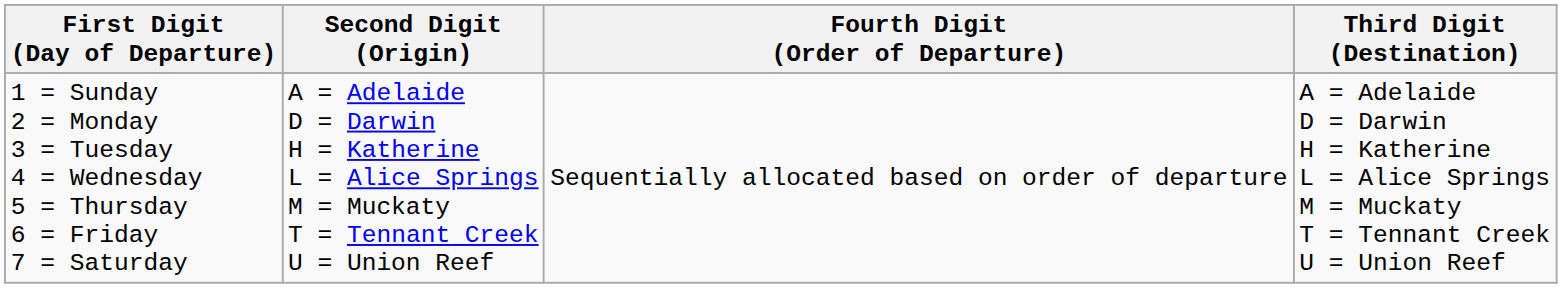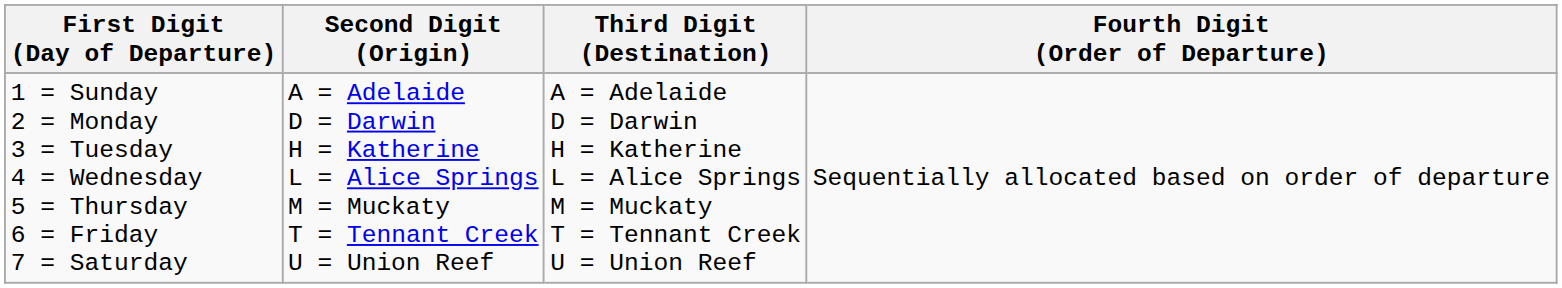columns swapped: (1425, 39) <-> (919, 39)
